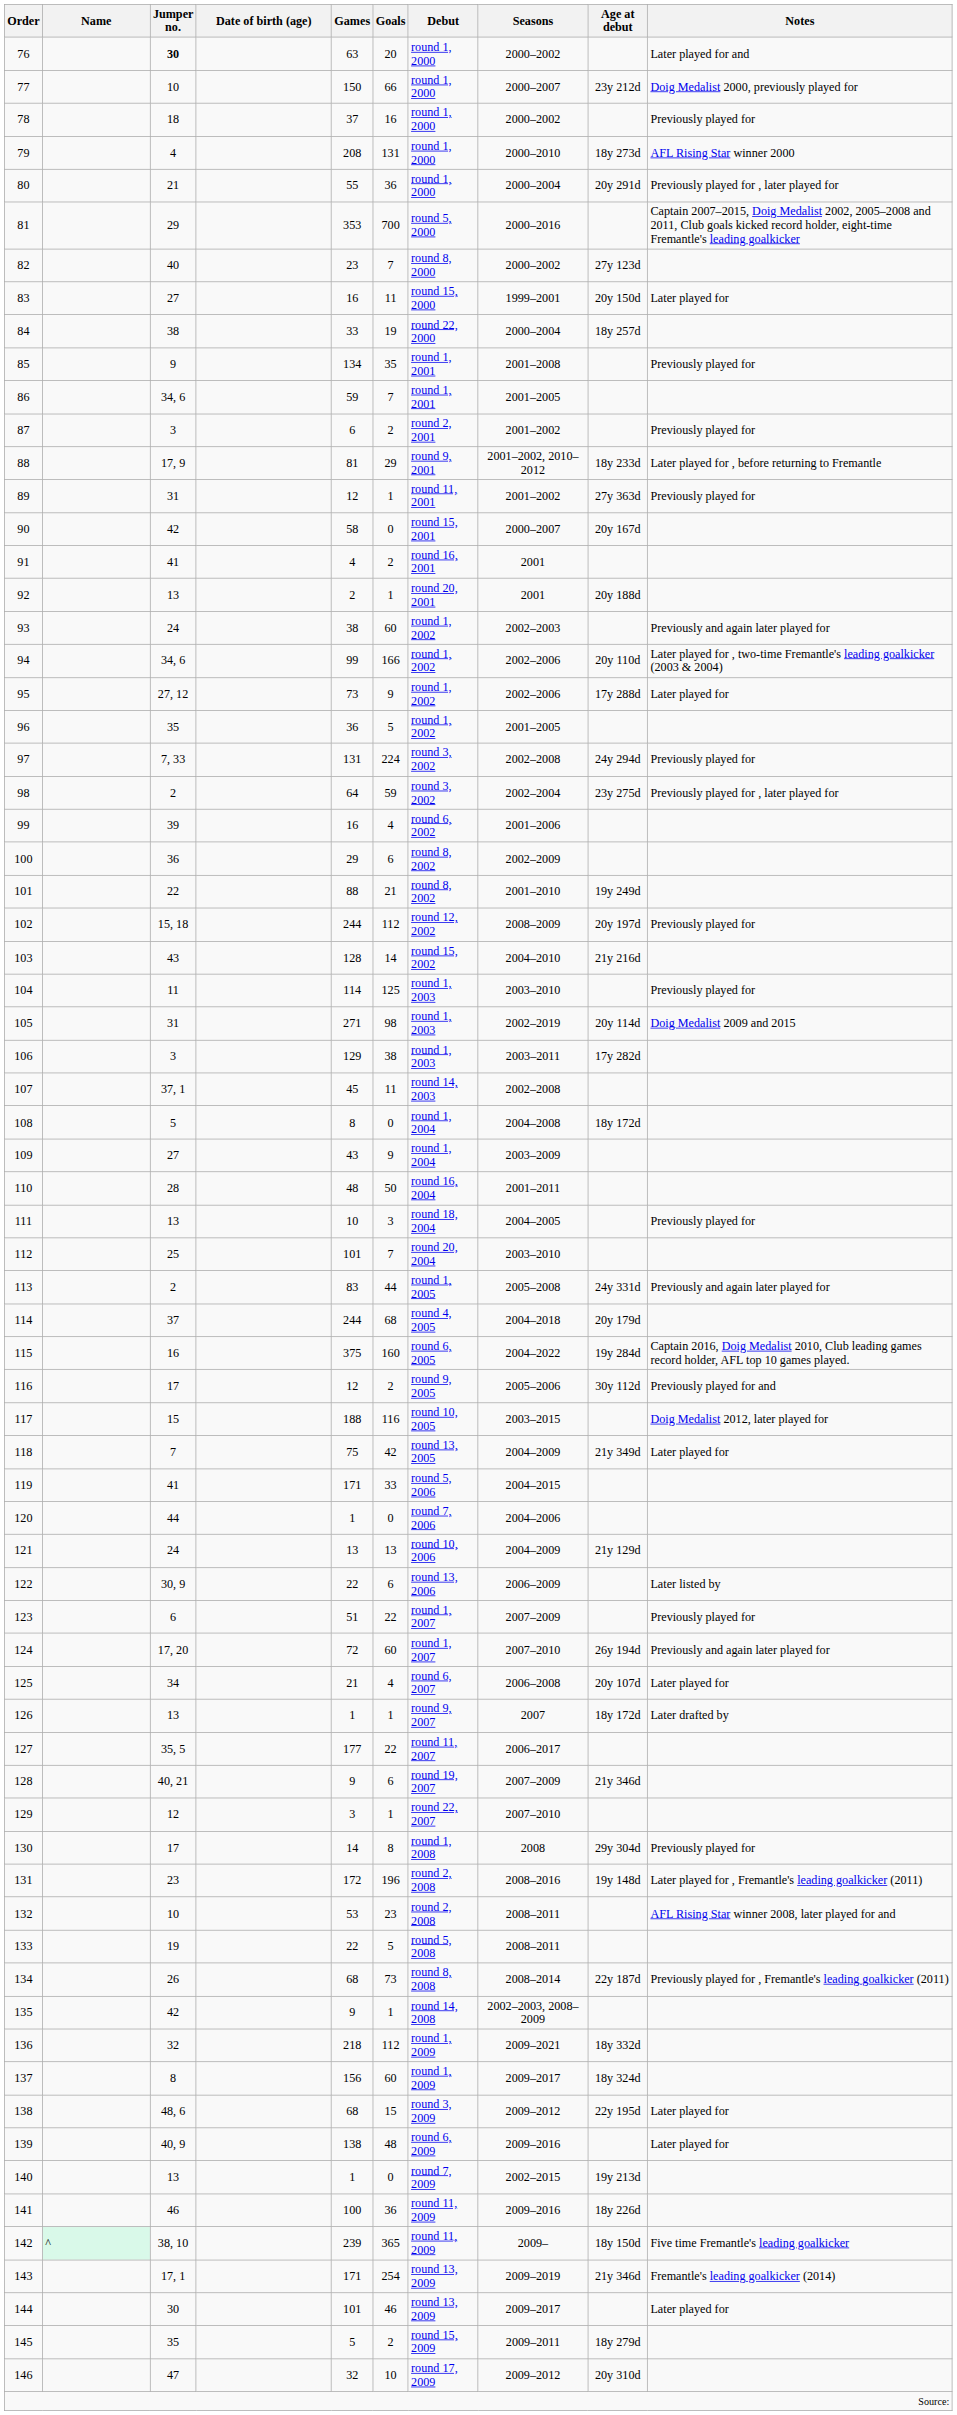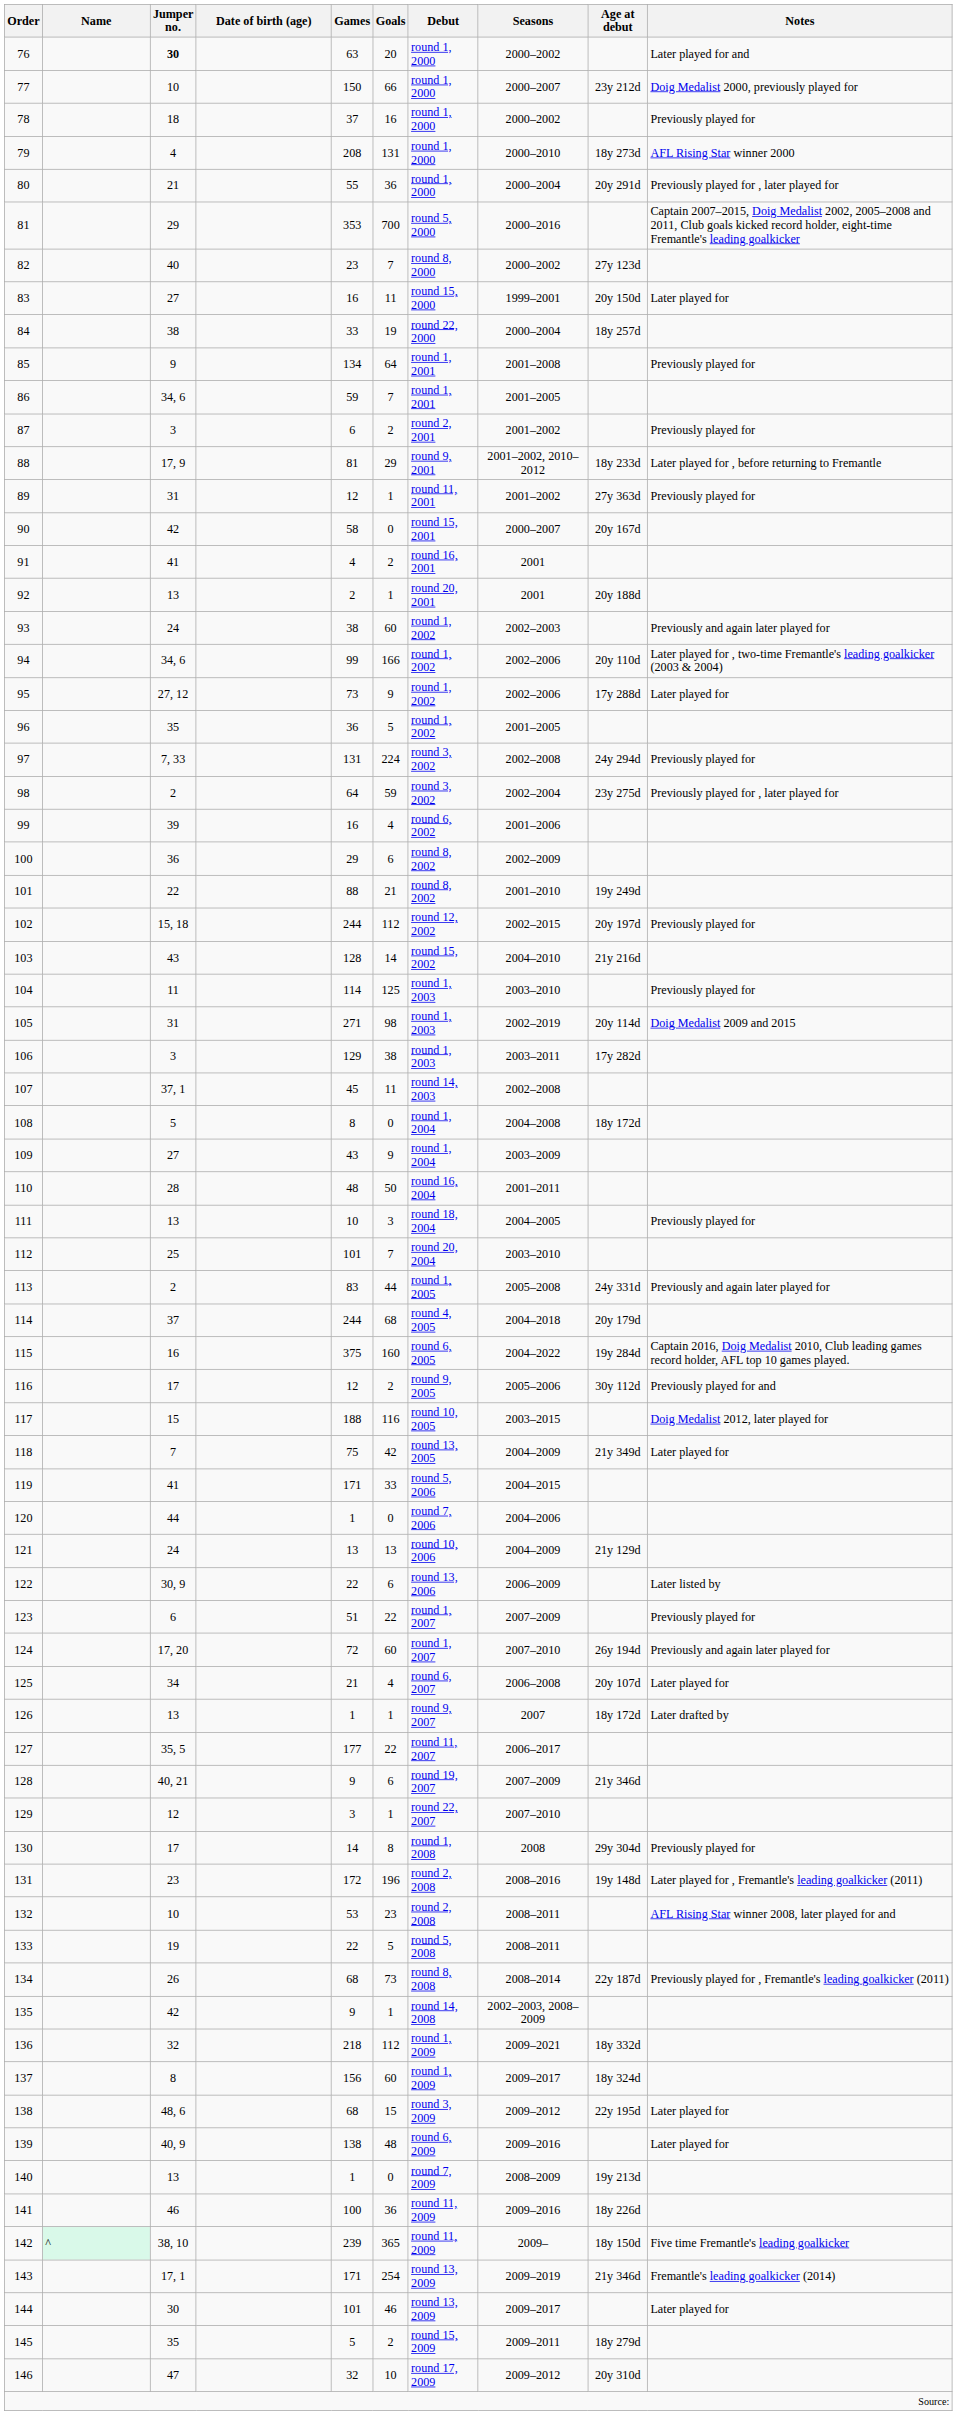(391, 364) 35 -> (391, 364) 64
(533, 924) 2008–2009 -> (533, 924) 2002–2015
(533, 2177) 2002–2015 -> (533, 2177) 2008–2009
